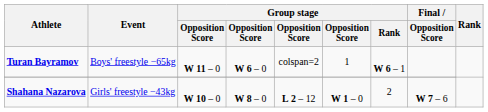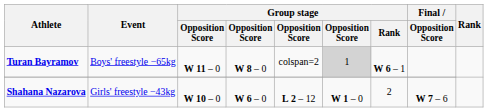(250, 69) W 6 – 0 -> (250, 69) W 8 – 0
(347, 62) no background -> (347, 62) lightgrey background
(250, 99) W 8 – 0 -> (250, 99) W 6 – 0
